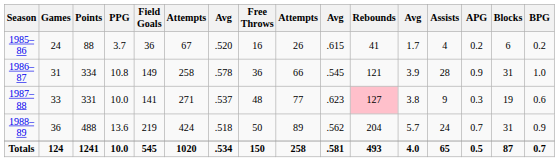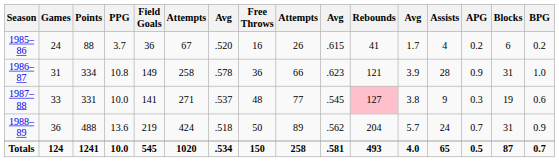(335, 72) .545 -> (335, 72) .623
(335, 100) .623 -> (335, 100) .545
